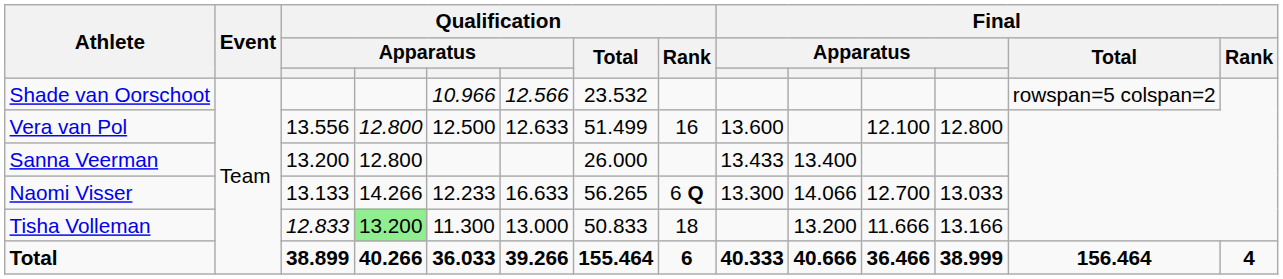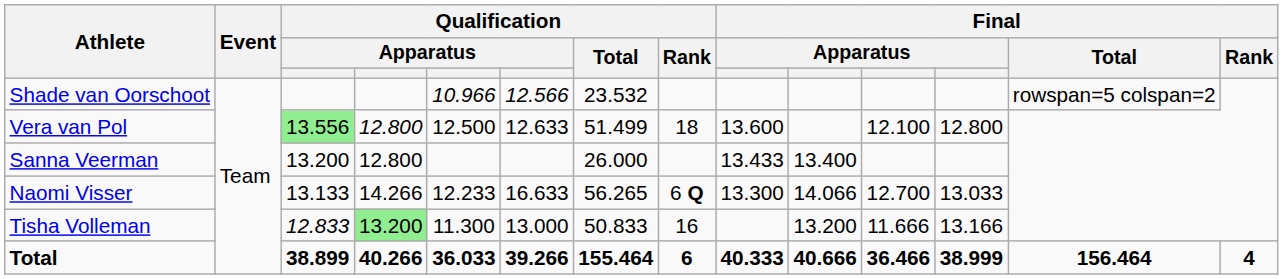(318, 127) no background -> (318, 127) lightgreen background
(687, 127) 16 -> (687, 127) 18
(687, 226) 18 -> (687, 226) 16
